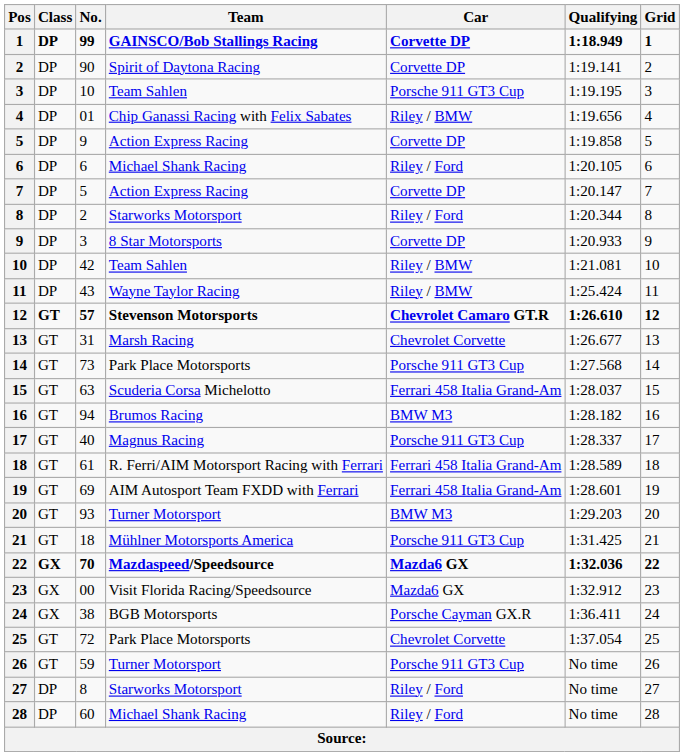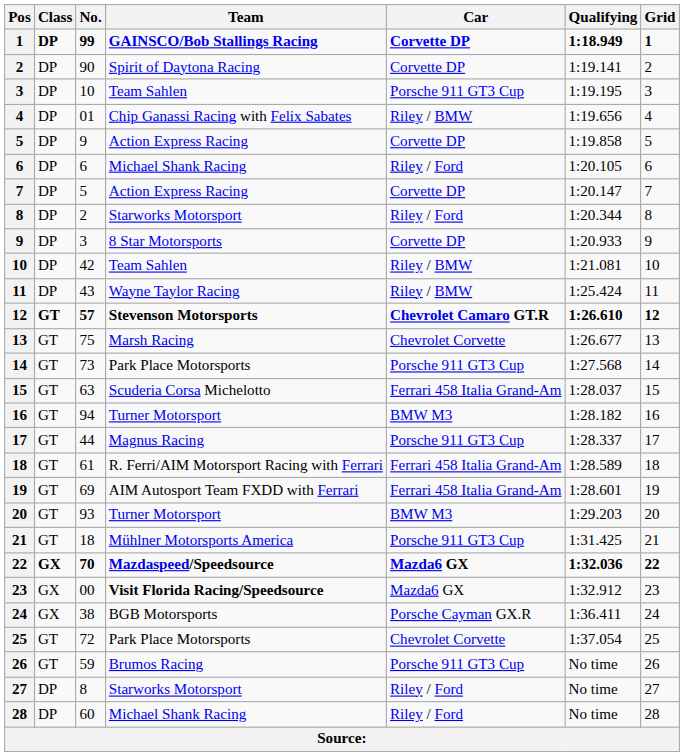(87, 340) 31 -> (87, 340) 75
(156, 415) Brumos Racing -> (165, 415) Turner Motorsport
(87, 439) 40 -> (87, 439) 44
(210, 589) normal -> (216, 589) bold
(165, 664) Turner Motorsport -> (156, 664) Brumos Racing
